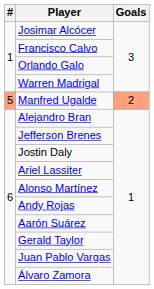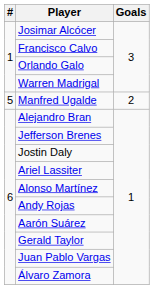(10, 100) lightsalmon background -> (10, 100) no background
(131, 100) lightsalmon background -> (131, 100) no background
